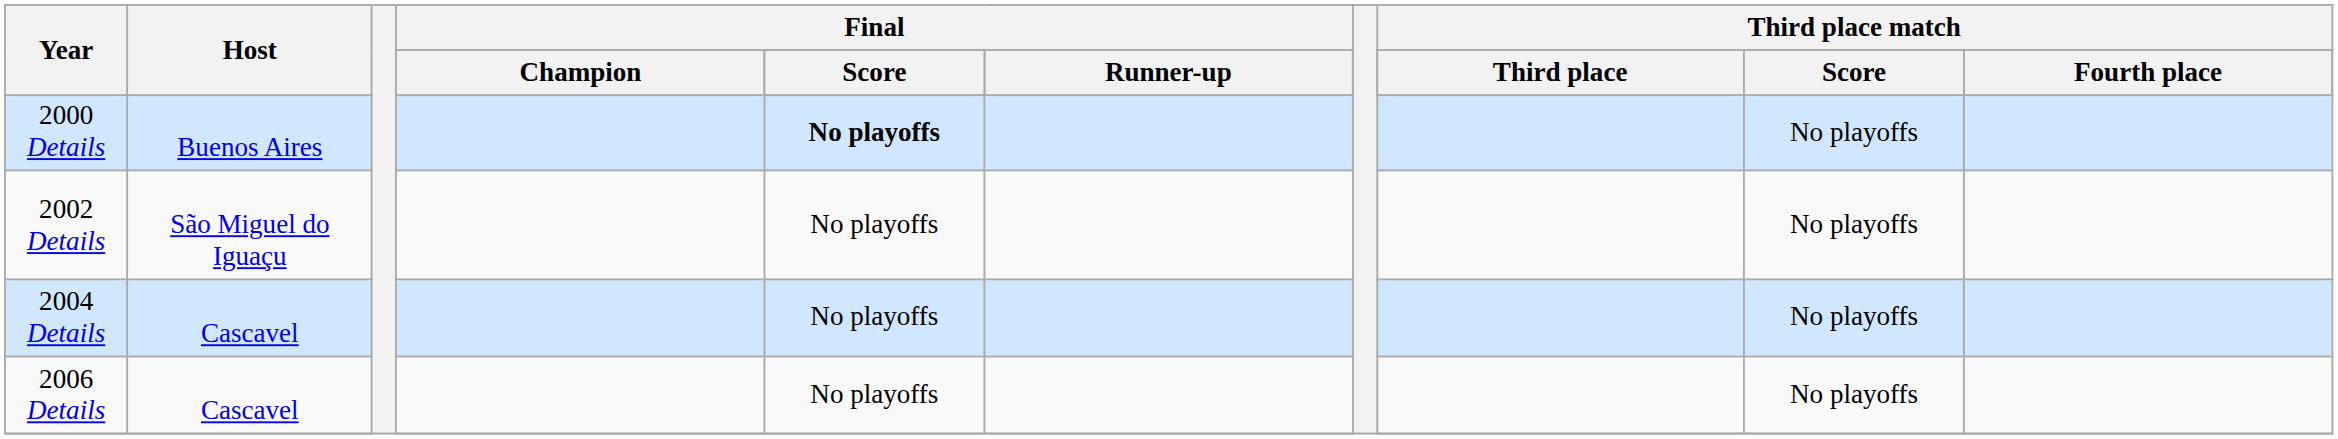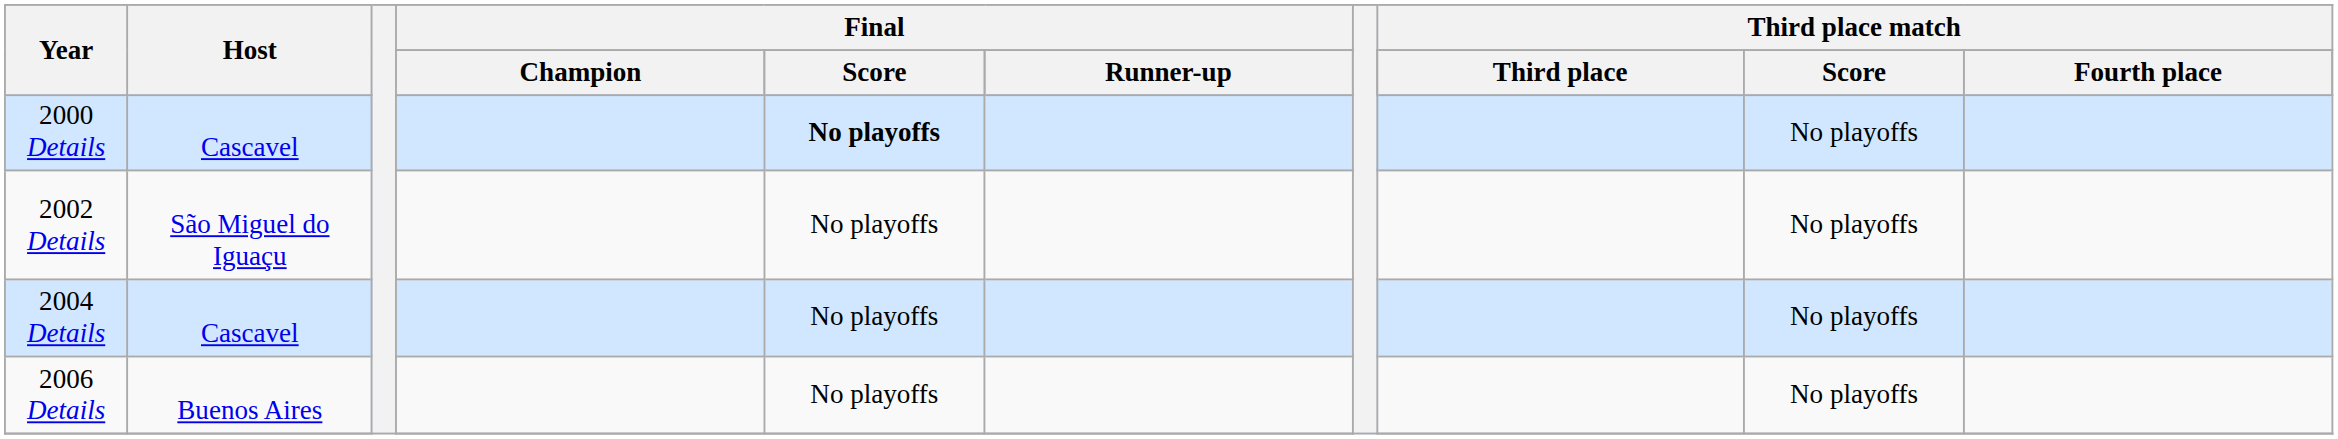(250, 148) Buenos Aires -> (250, 148) Cascavel
(250, 410) Cascavel -> (250, 410) Buenos Aires
